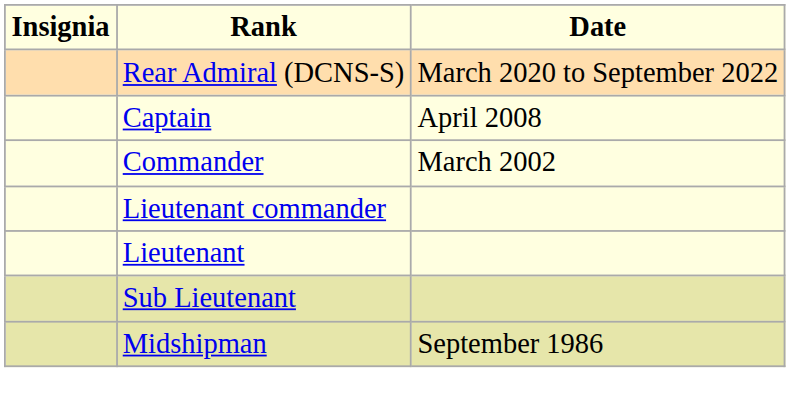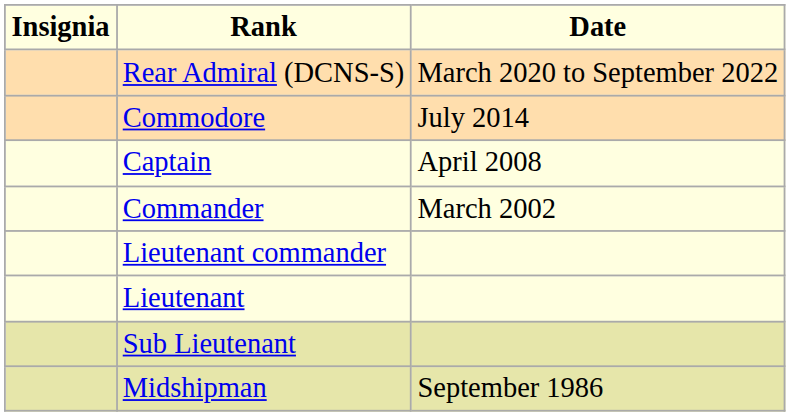+ row: (194, 117)
